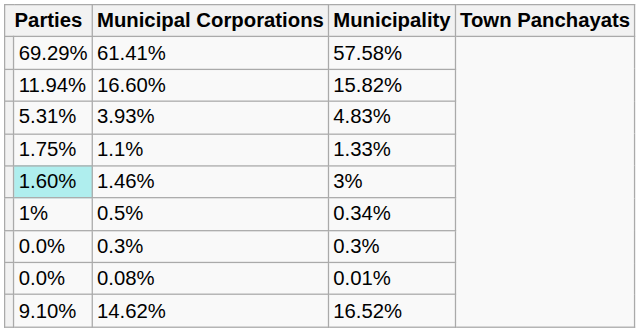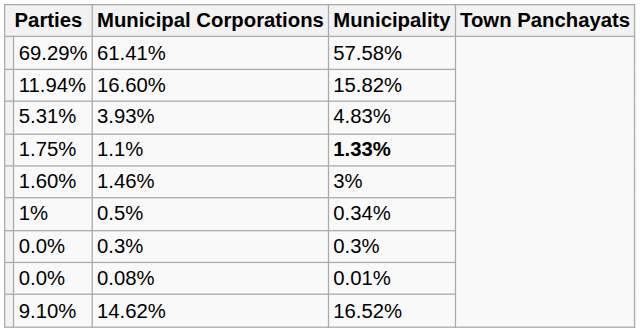(362, 149) normal -> (362, 149) bold
(47, 181) paleturquoise background -> (47, 181) no background
